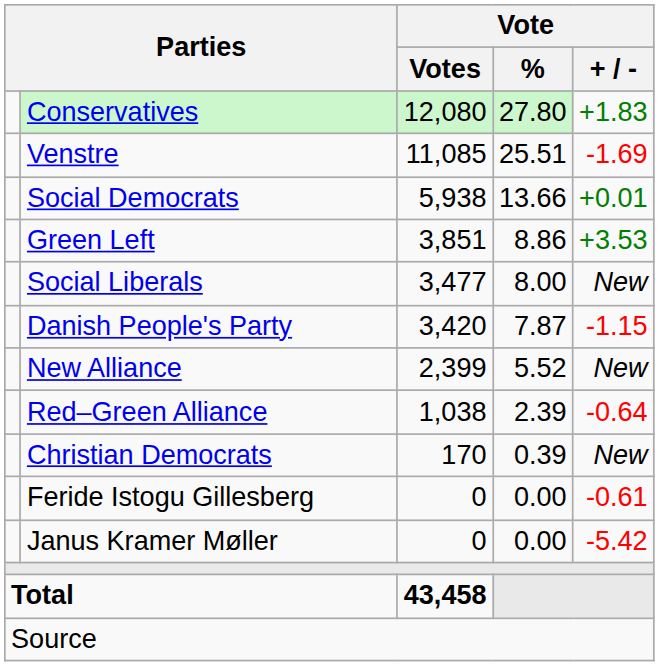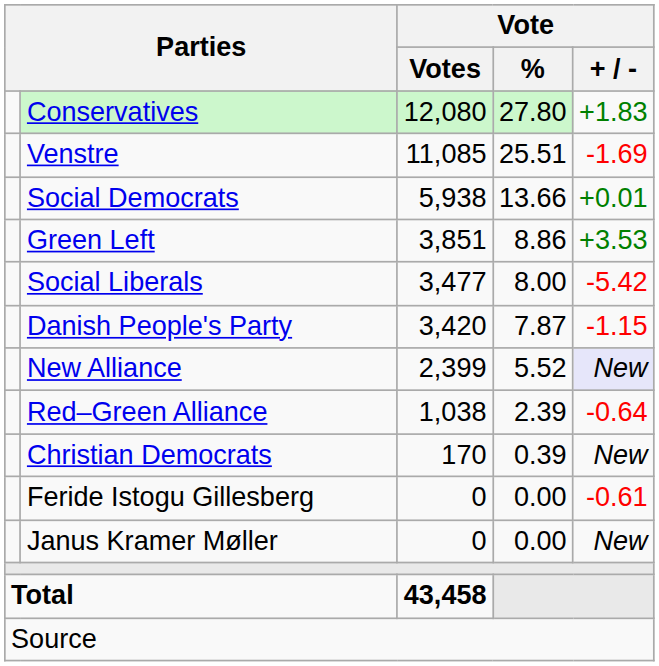(620, 283) New -> (617, 283) -5.42
(620, 369) no background -> (620, 369) lavender background
(617, 540) -5.42 -> (620, 540) New
